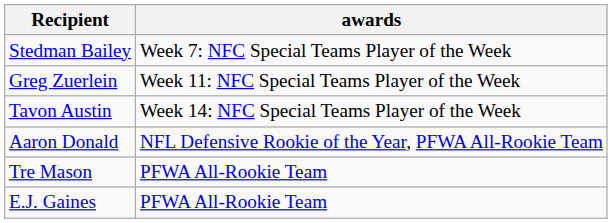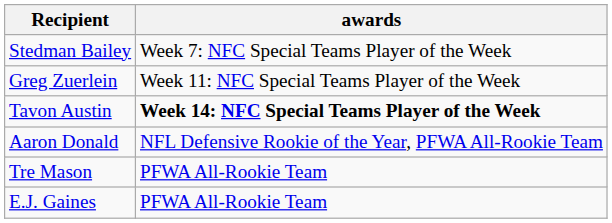(330, 111) normal -> (340, 111) bold
